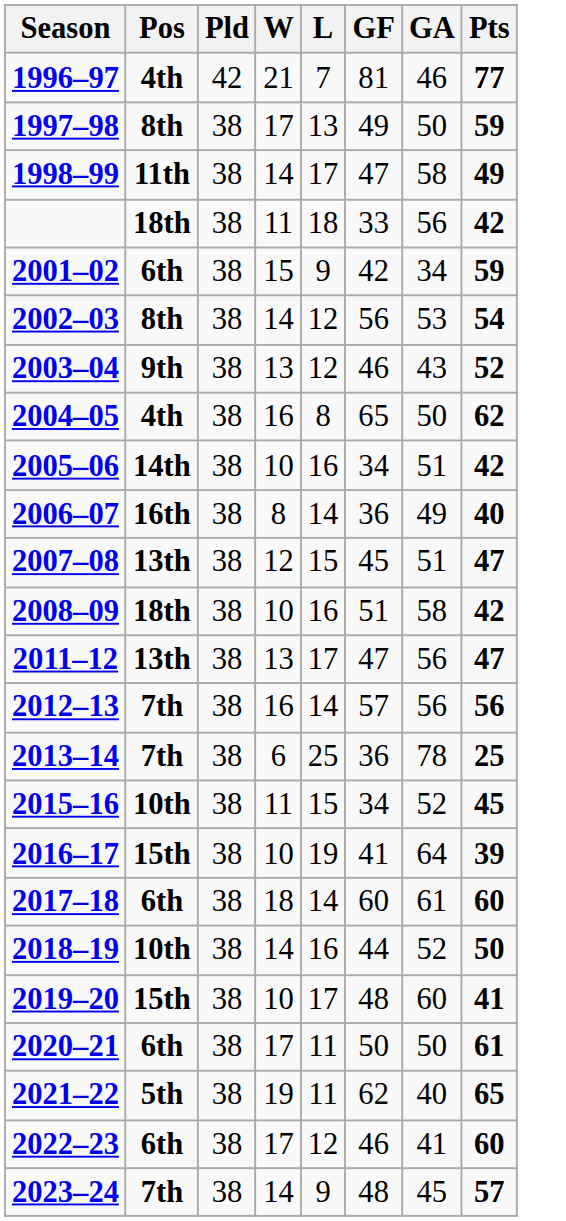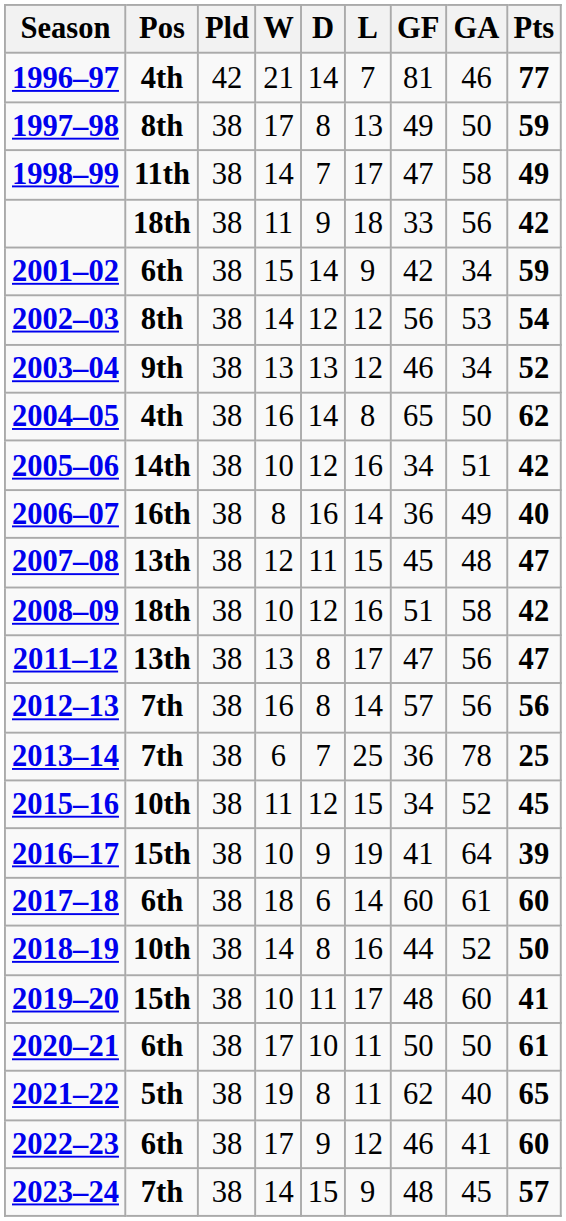+ column: (323, 28)
(432, 367) 43 -> (477, 367) 34
(432, 561) 51 -> (477, 561) 48
